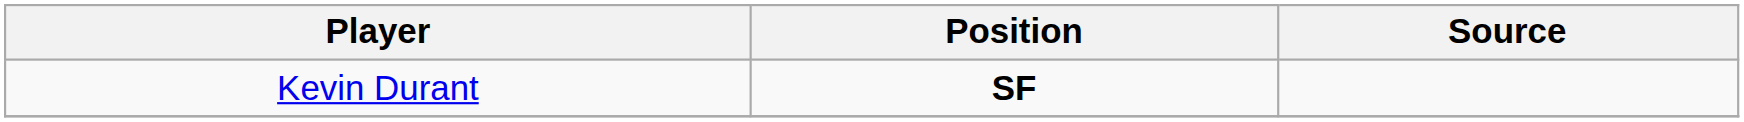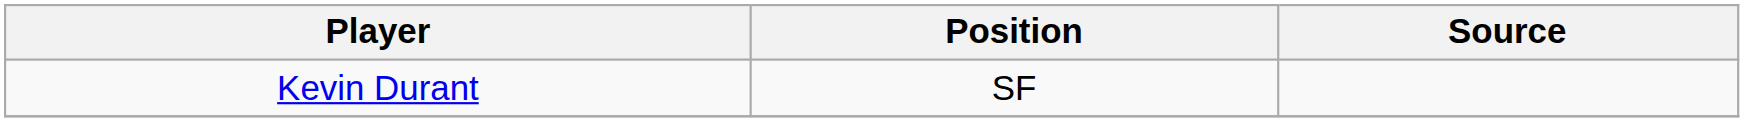(1014, 87) bold -> (1014, 87) normal
